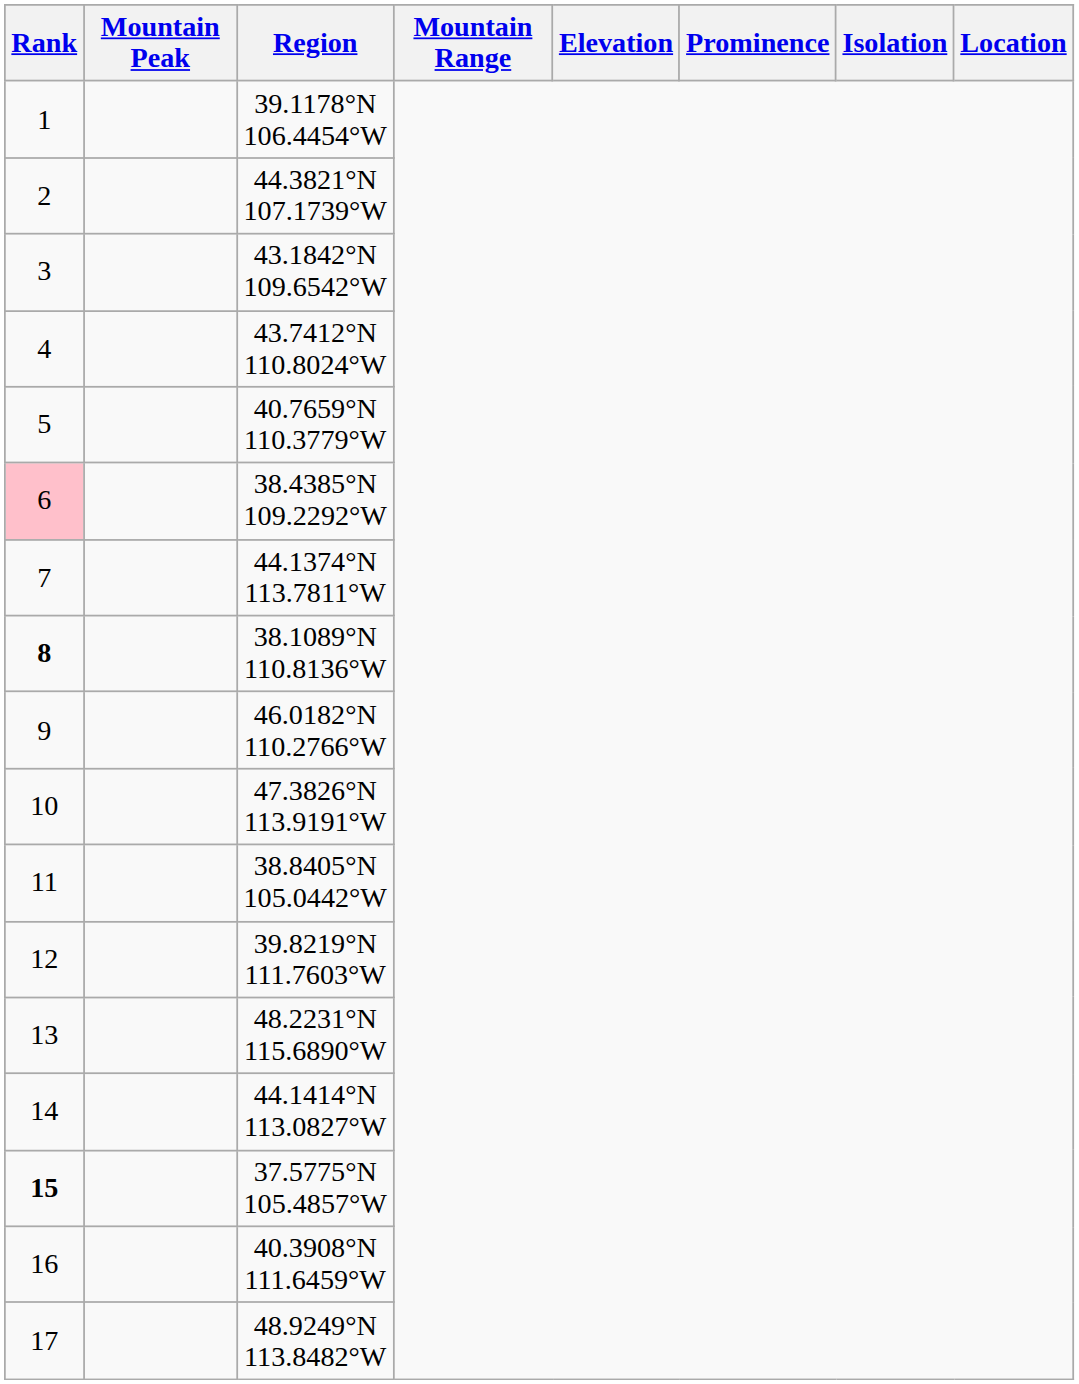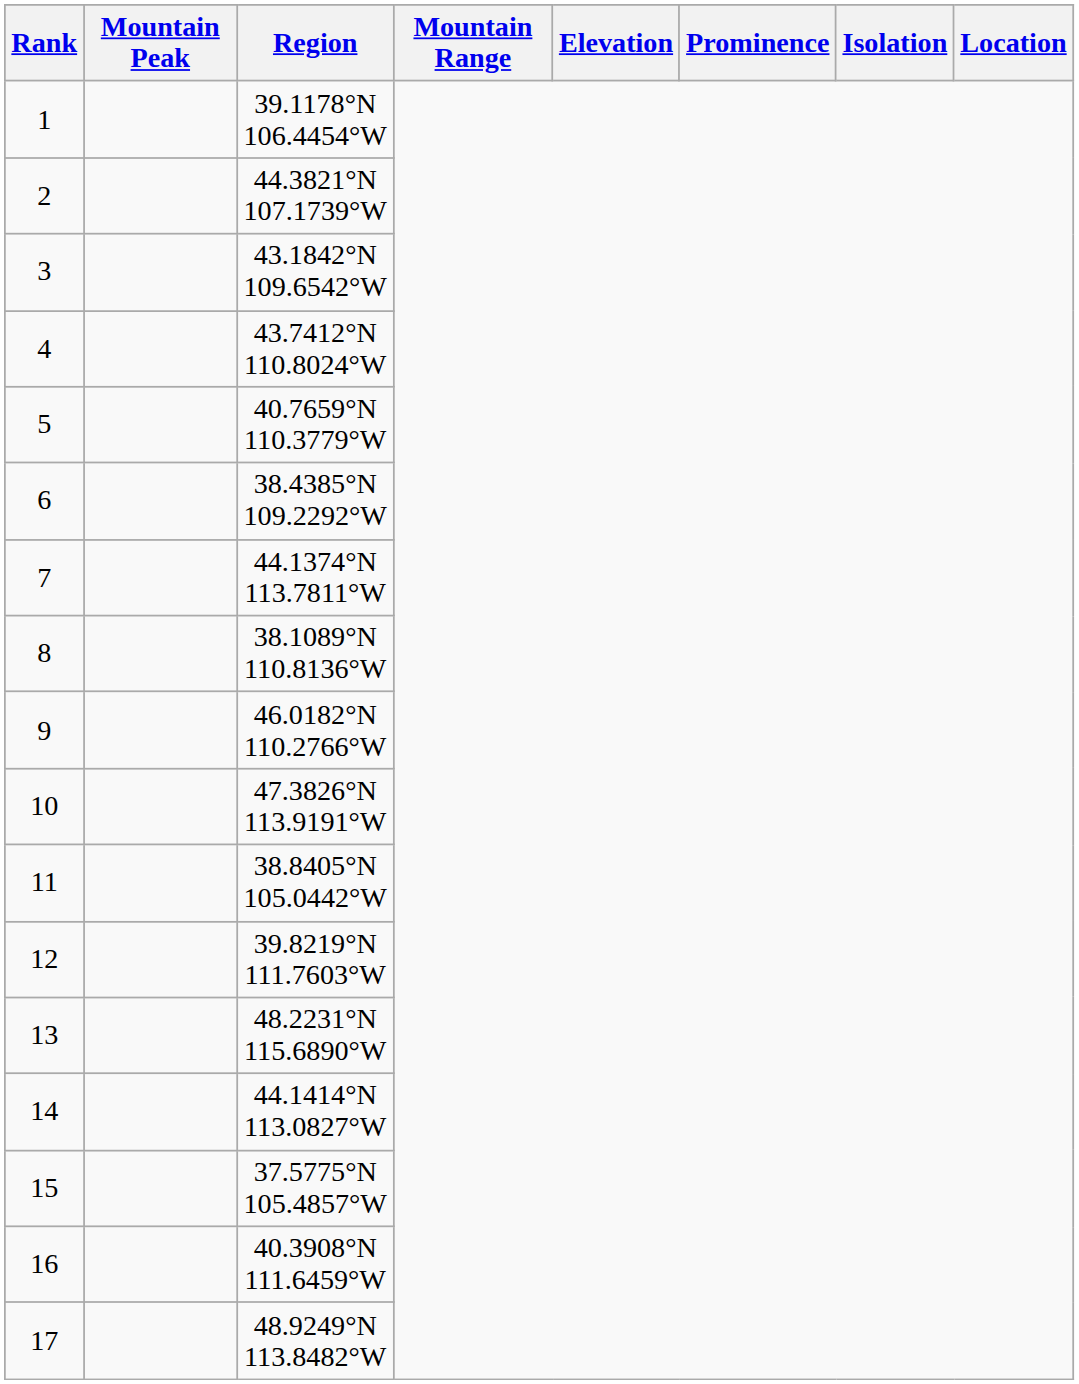(44, 500) pink background -> (44, 500) no background
(44, 653) bold -> (44, 653) normal
(44, 1187) bold -> (44, 1187) normal
